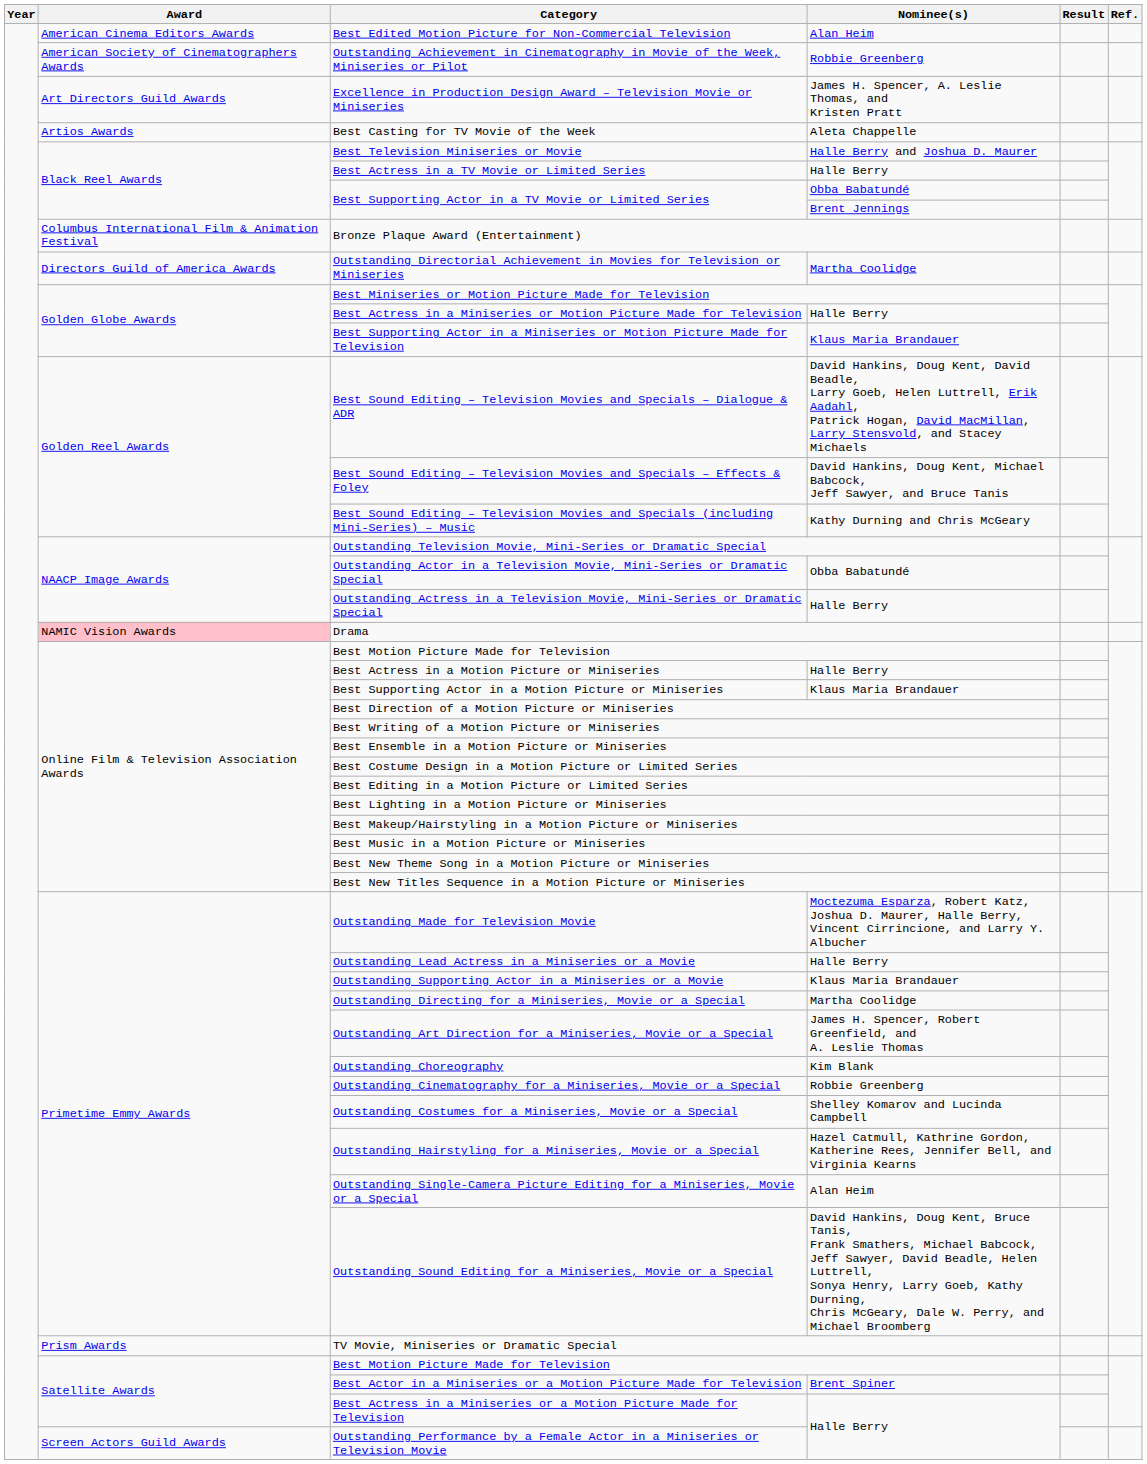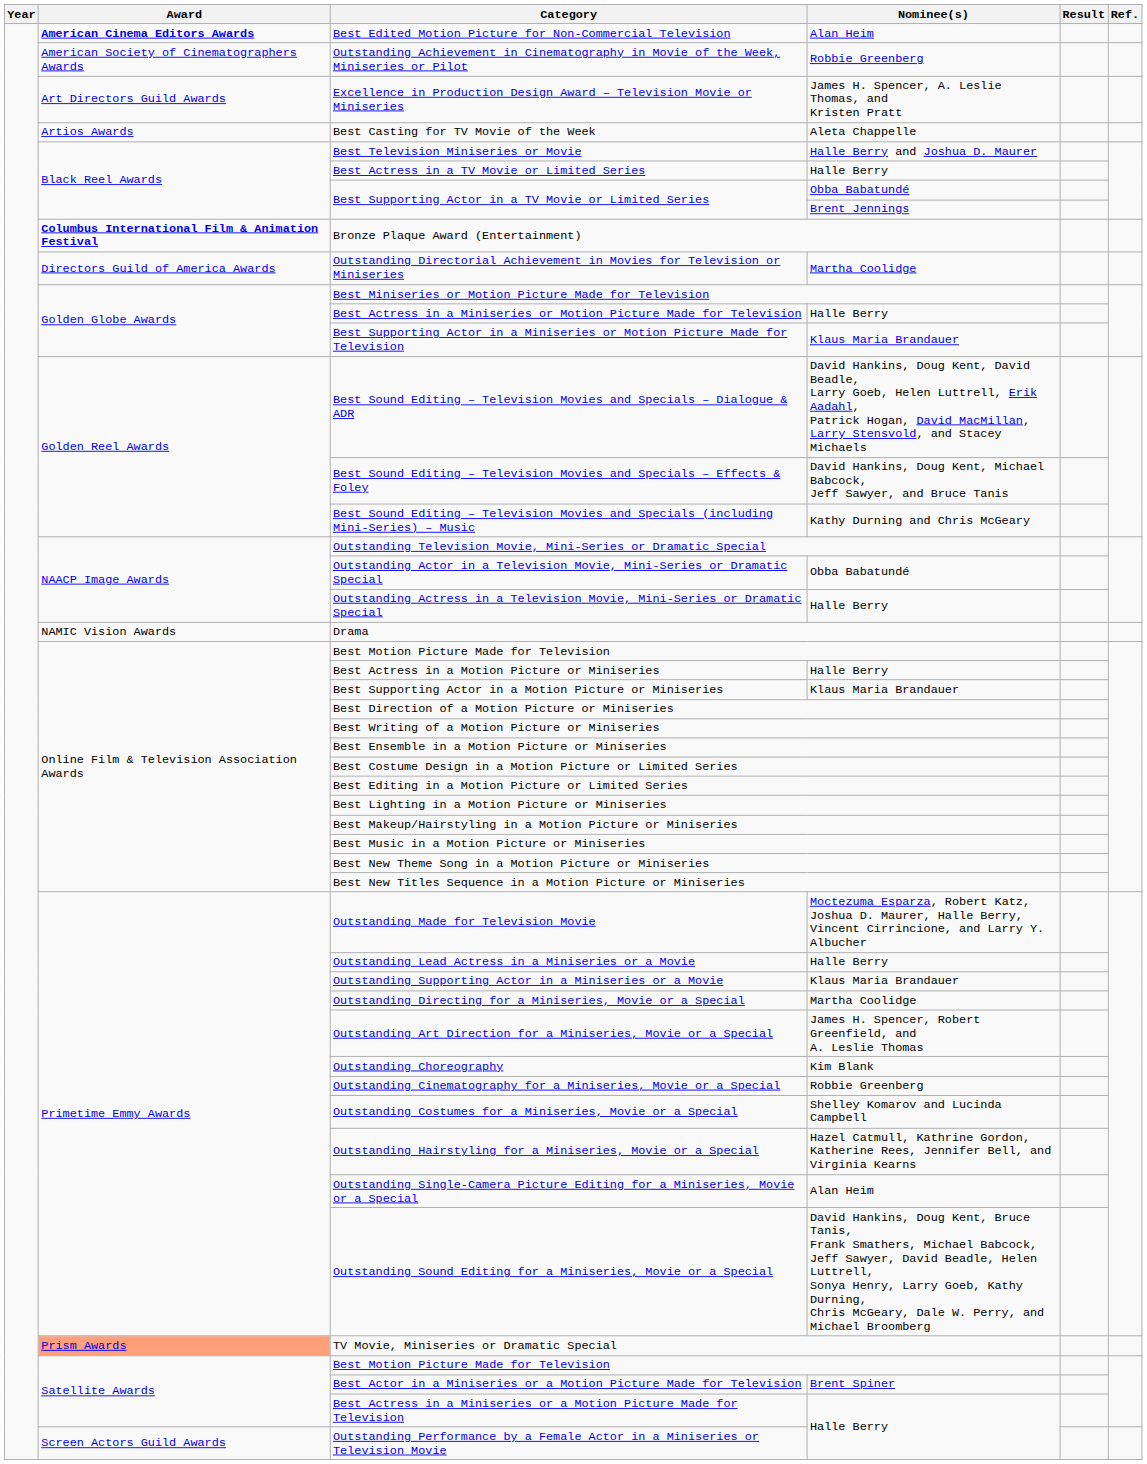(148, 33) normal -> (148, 33) bold
(180, 235) normal -> (180, 235) bold
(109, 632) pink background -> (109, 632) no background
(84, 1346) no background -> (84, 1346) lightsalmon background
